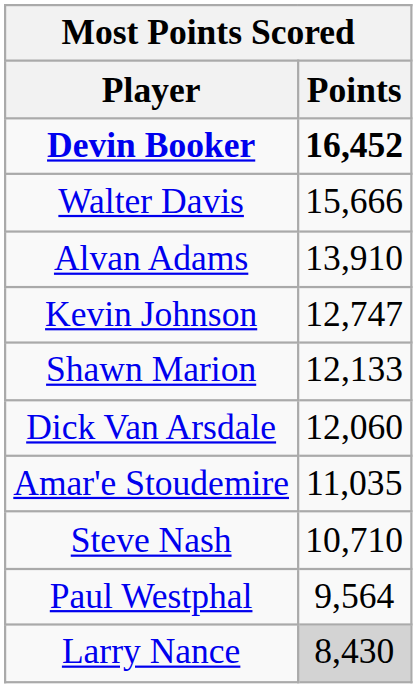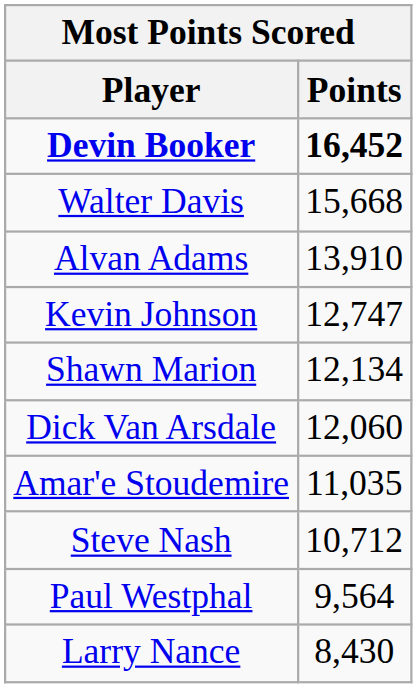(354, 201) 15,666 -> (354, 201) 15,668
(354, 370) 12,133 -> (354, 370) 12,134
(354, 539) 10,710 -> (354, 539) 10,712
(354, 652) lightgrey background -> (354, 652) no background
